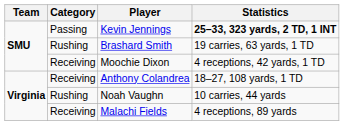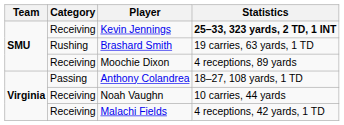(68, 29) Passing -> (73, 29) Receiving
(259, 62) 4 receptions, 42 yards, 1 TD -> (245, 62) 4 receptions, 89 yards
(73, 79) Receiving -> (68, 79) Passing
(69, 95) Rushing -> (73, 95) Receiving
(245, 112) 4 receptions, 89 yards -> (259, 112) 4 receptions, 42 yards, 1 TD
